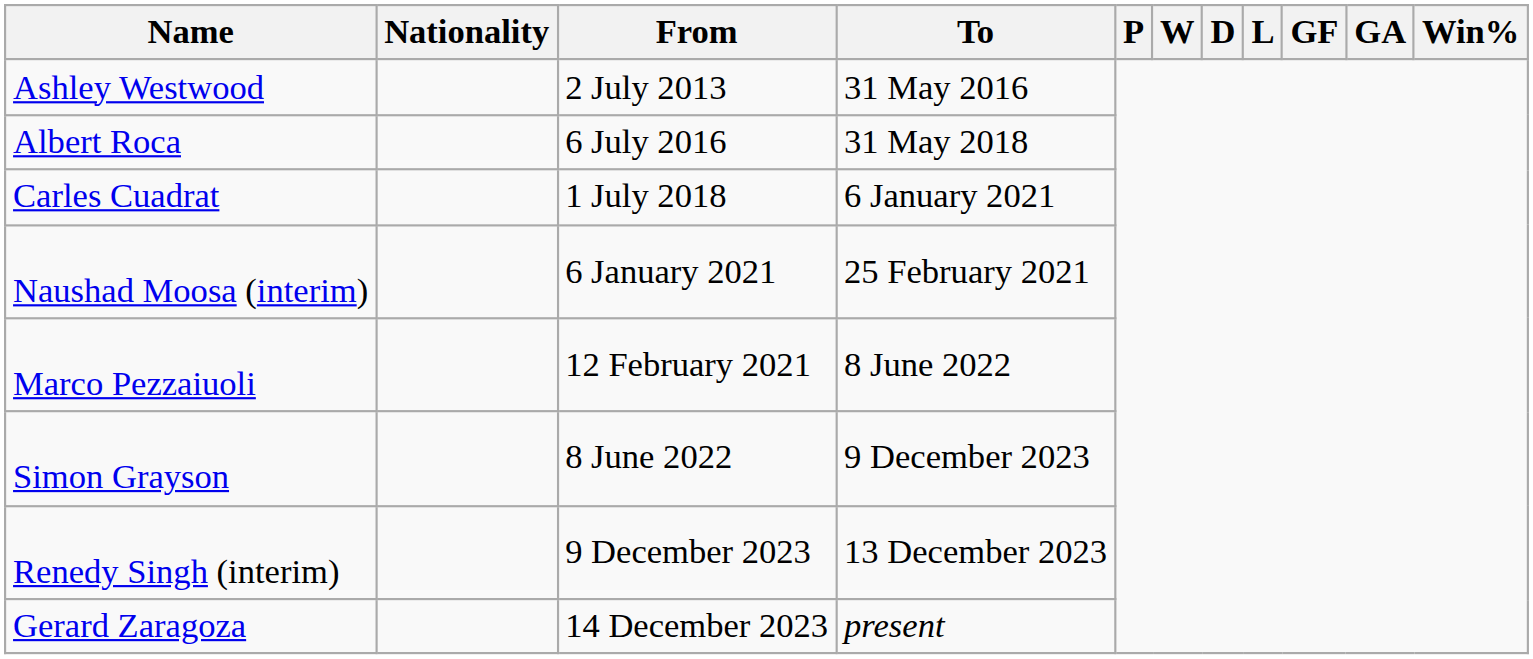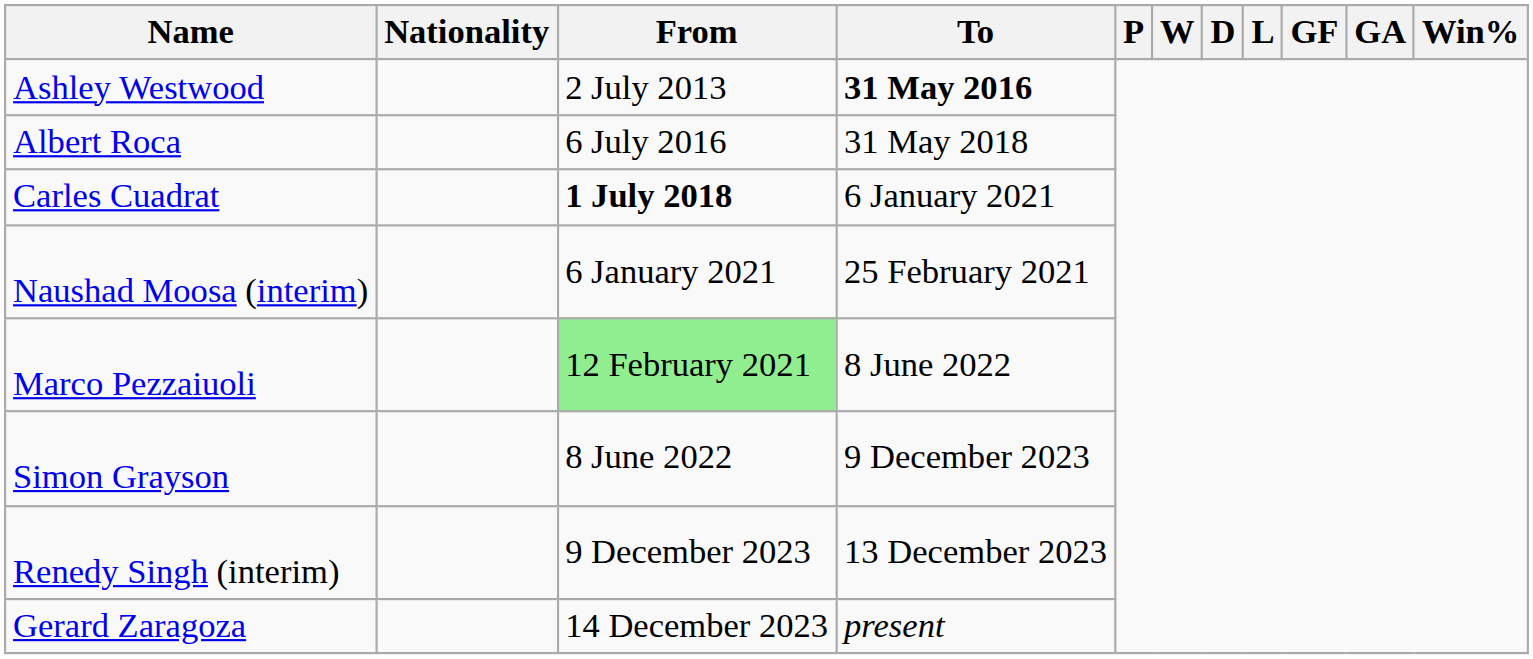(936, 86) normal -> (938, 86) bold
(646, 196) normal -> (649, 196) bold
(688, 364) no background -> (688, 364) lightgreen background
